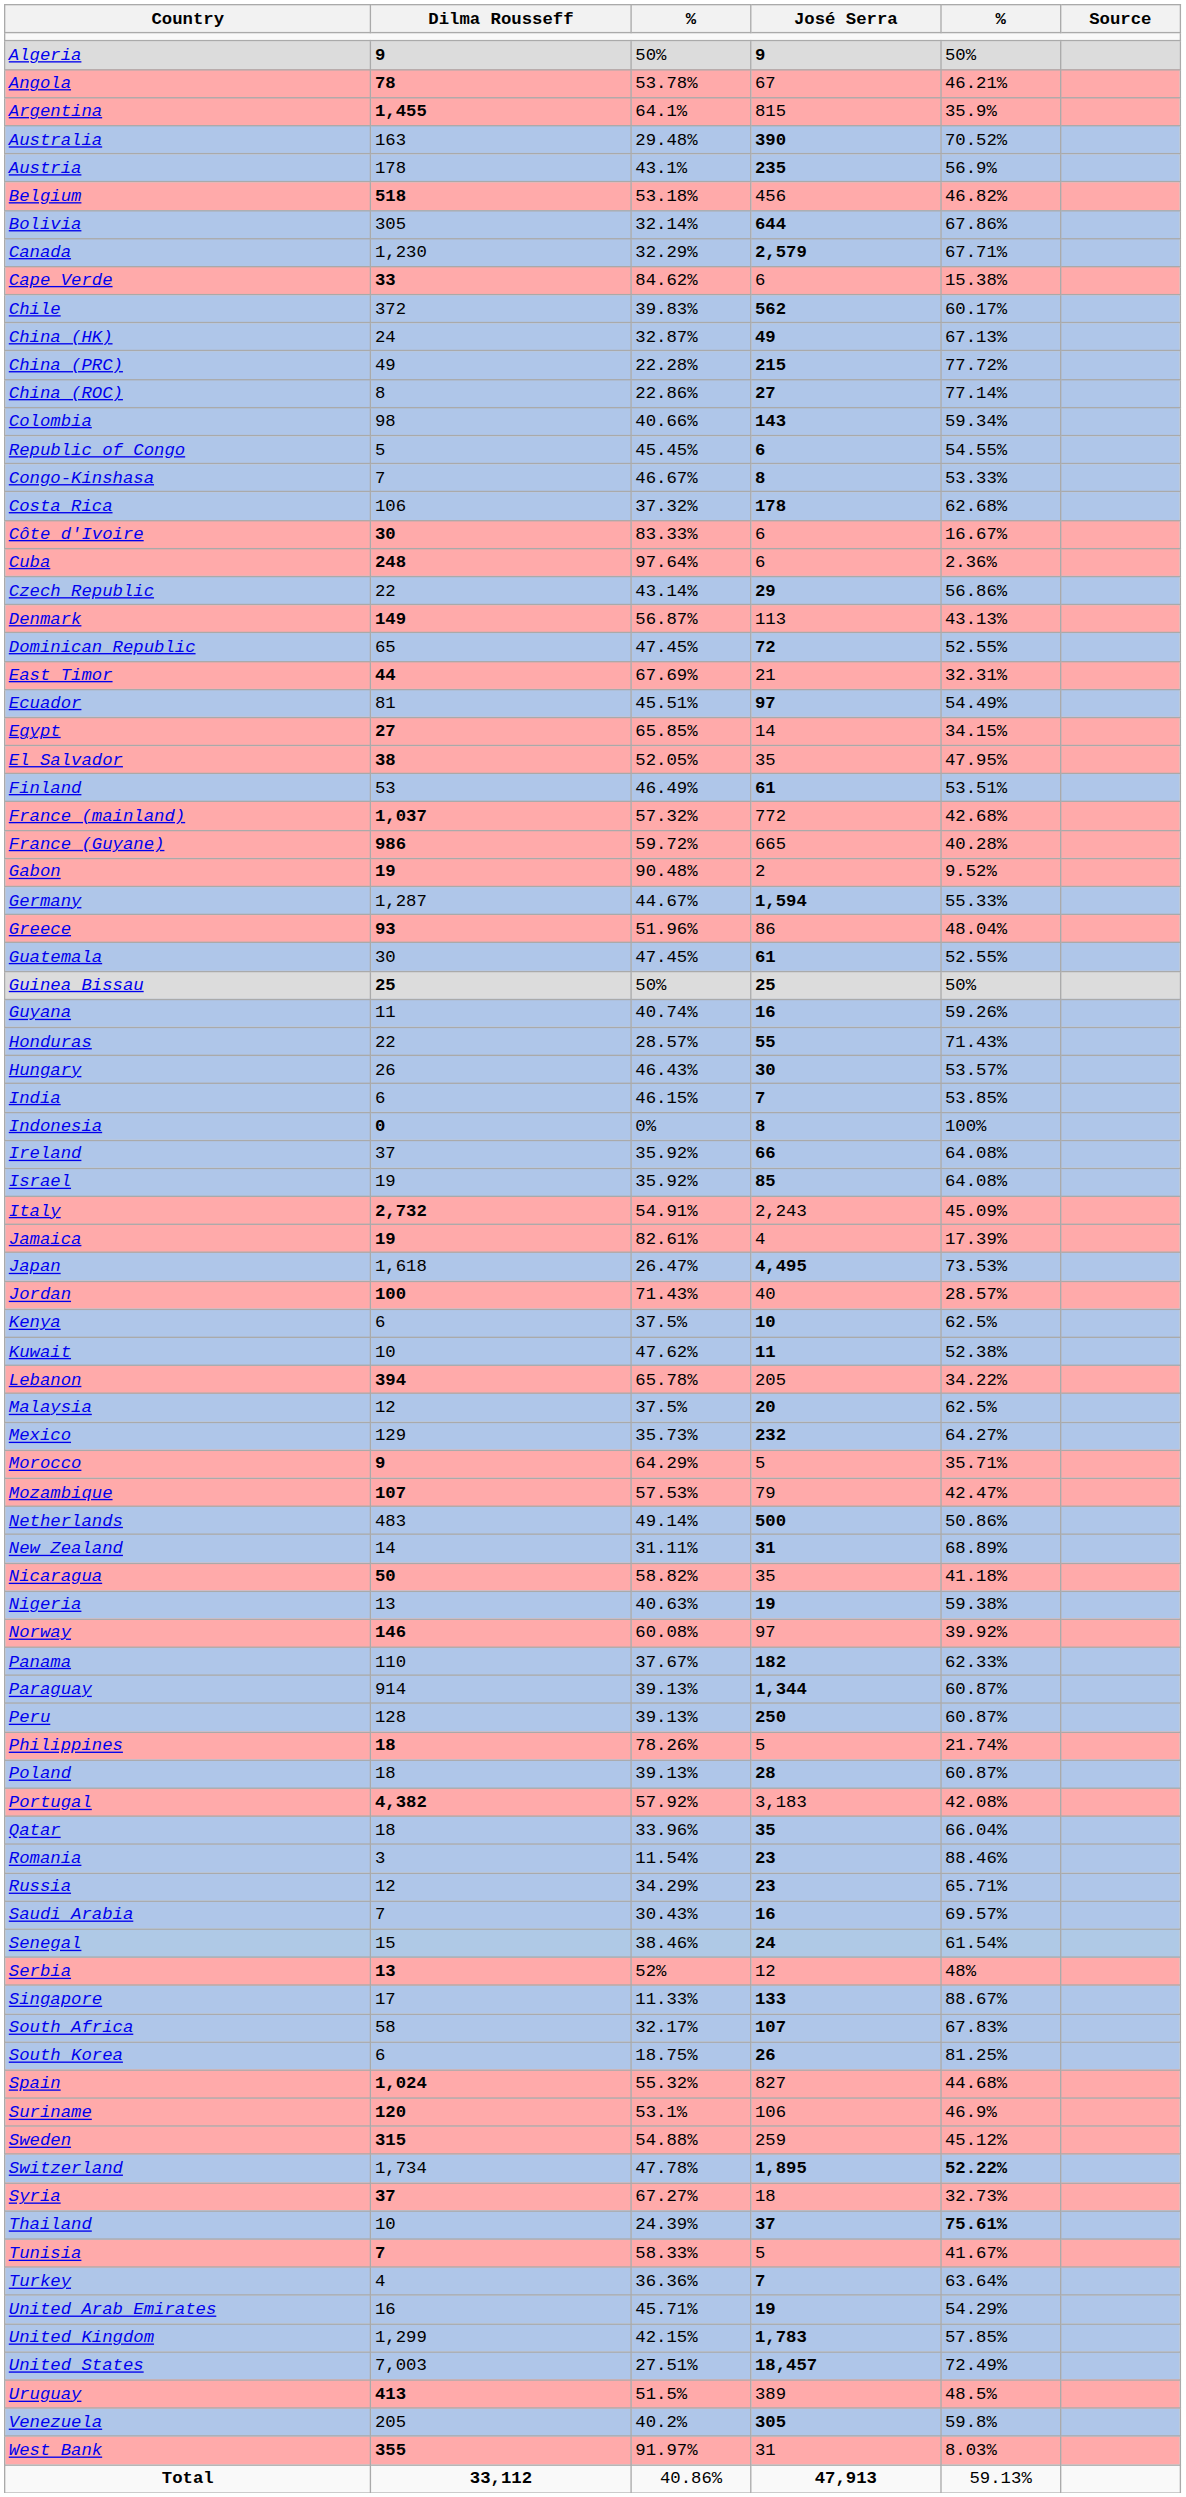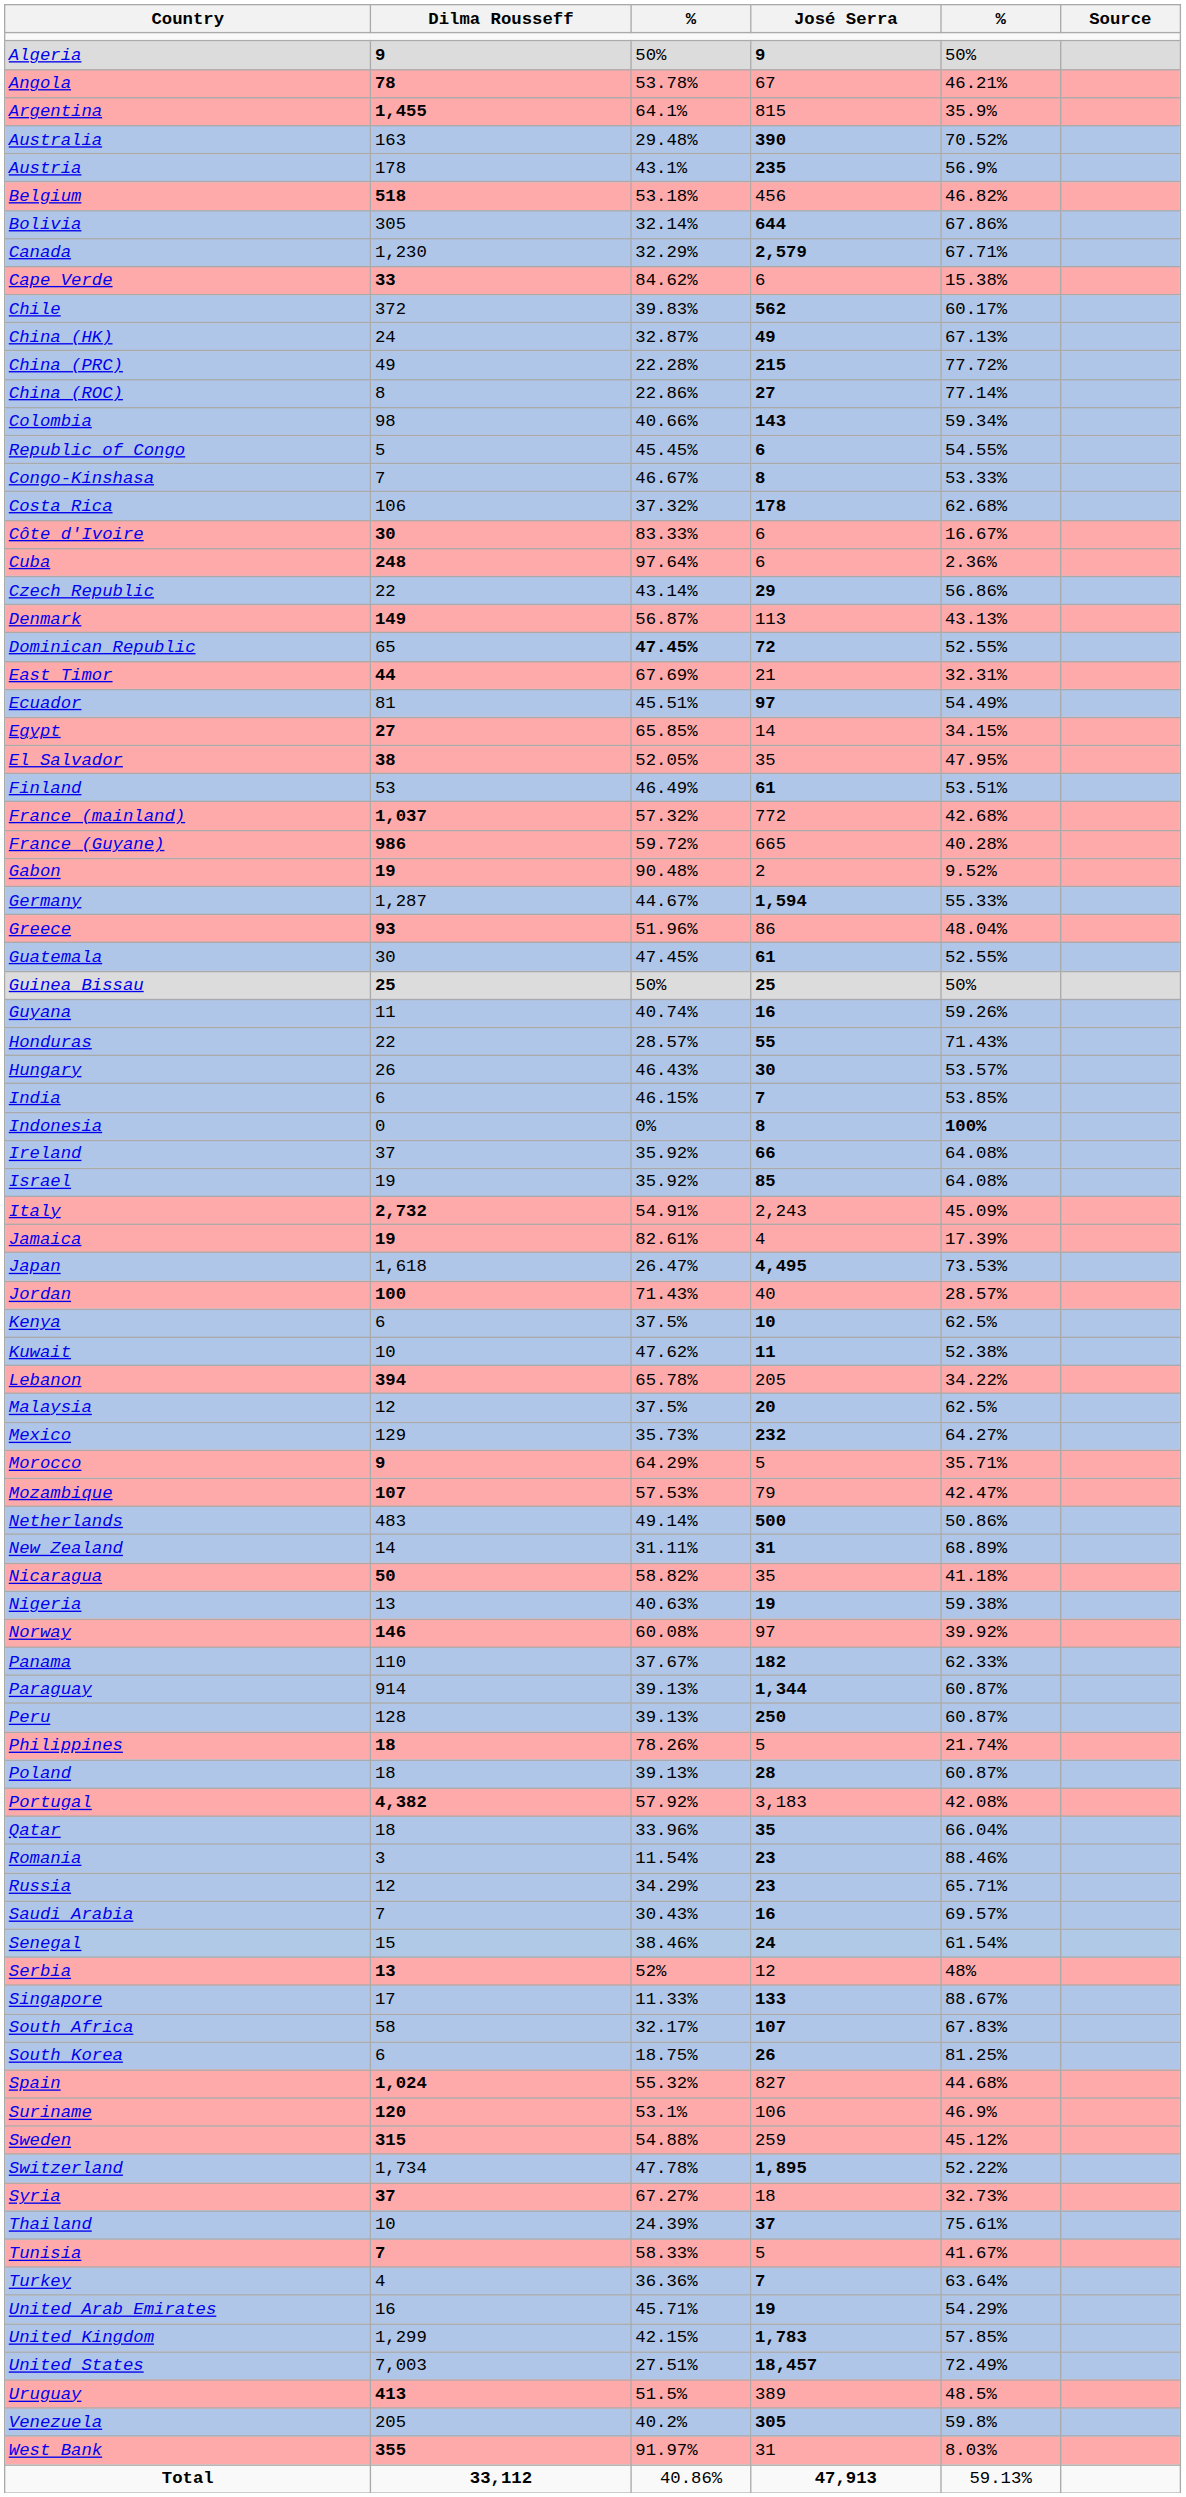(666, 647) normal -> (666, 647) bold
(380, 1126) bold -> (380, 1126) normal
(966, 1126) normal -> (966, 1126) bold
(976, 2169) bold -> (976, 2169) normal
(976, 2225) bold -> (976, 2225) normal
